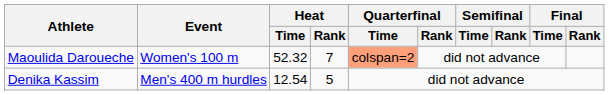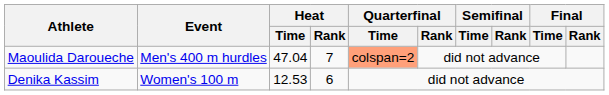(189, 58) Women's 100 m -> (204, 58) Men's 400 m hurdles
(290, 58) 52.32 -> (290, 58) 47.04
(204, 79) Men's 400 m hurdles -> (189, 79) Women's 100 m
(290, 79) 12.54 -> (290, 79) 12.53
(330, 79) 5 -> (330, 79) 6
